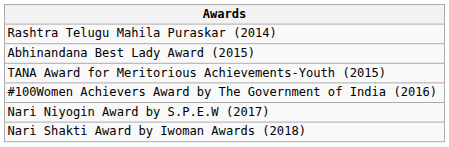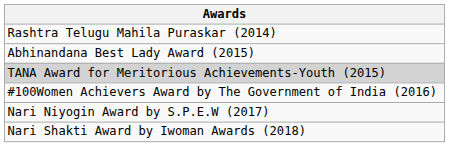(197, 73) no background -> (197, 73) lightgrey background
